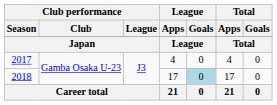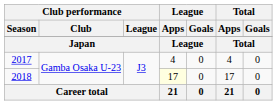(173, 76) no background -> (173, 76) lightyellow background
(201, 76) lightblue background -> (201, 76) no background
